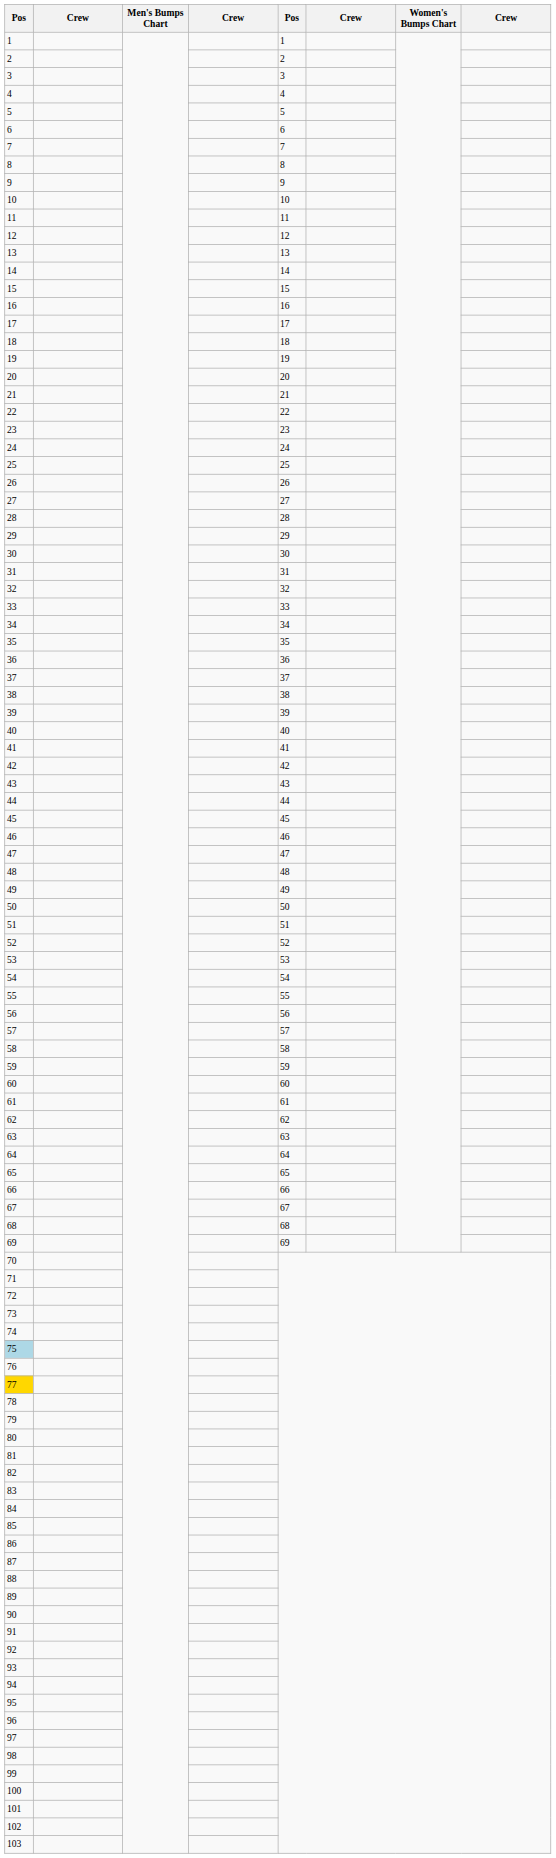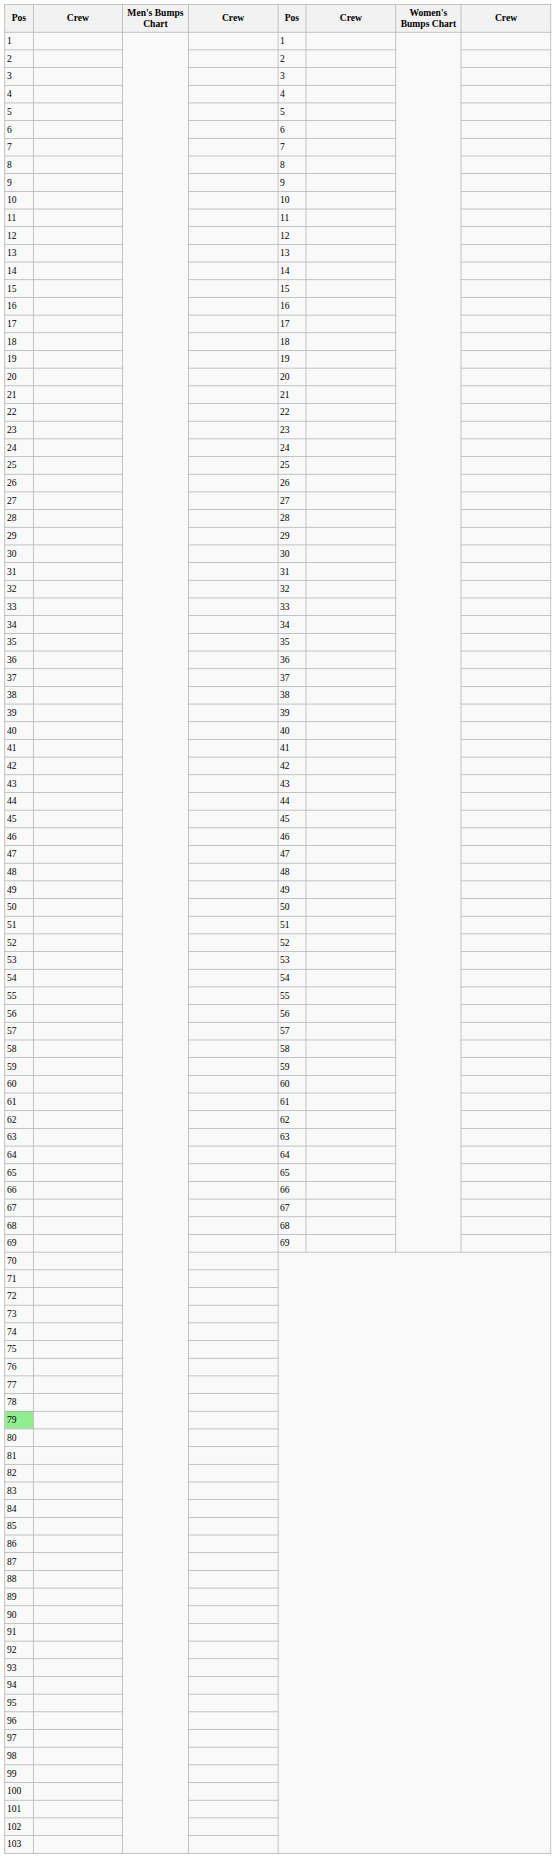(12, 1349) lightblue background -> (12, 1349) no background
(12, 1384) gold background -> (12, 1384) no background
(12, 1420) no background -> (12, 1420) lightgreen background
